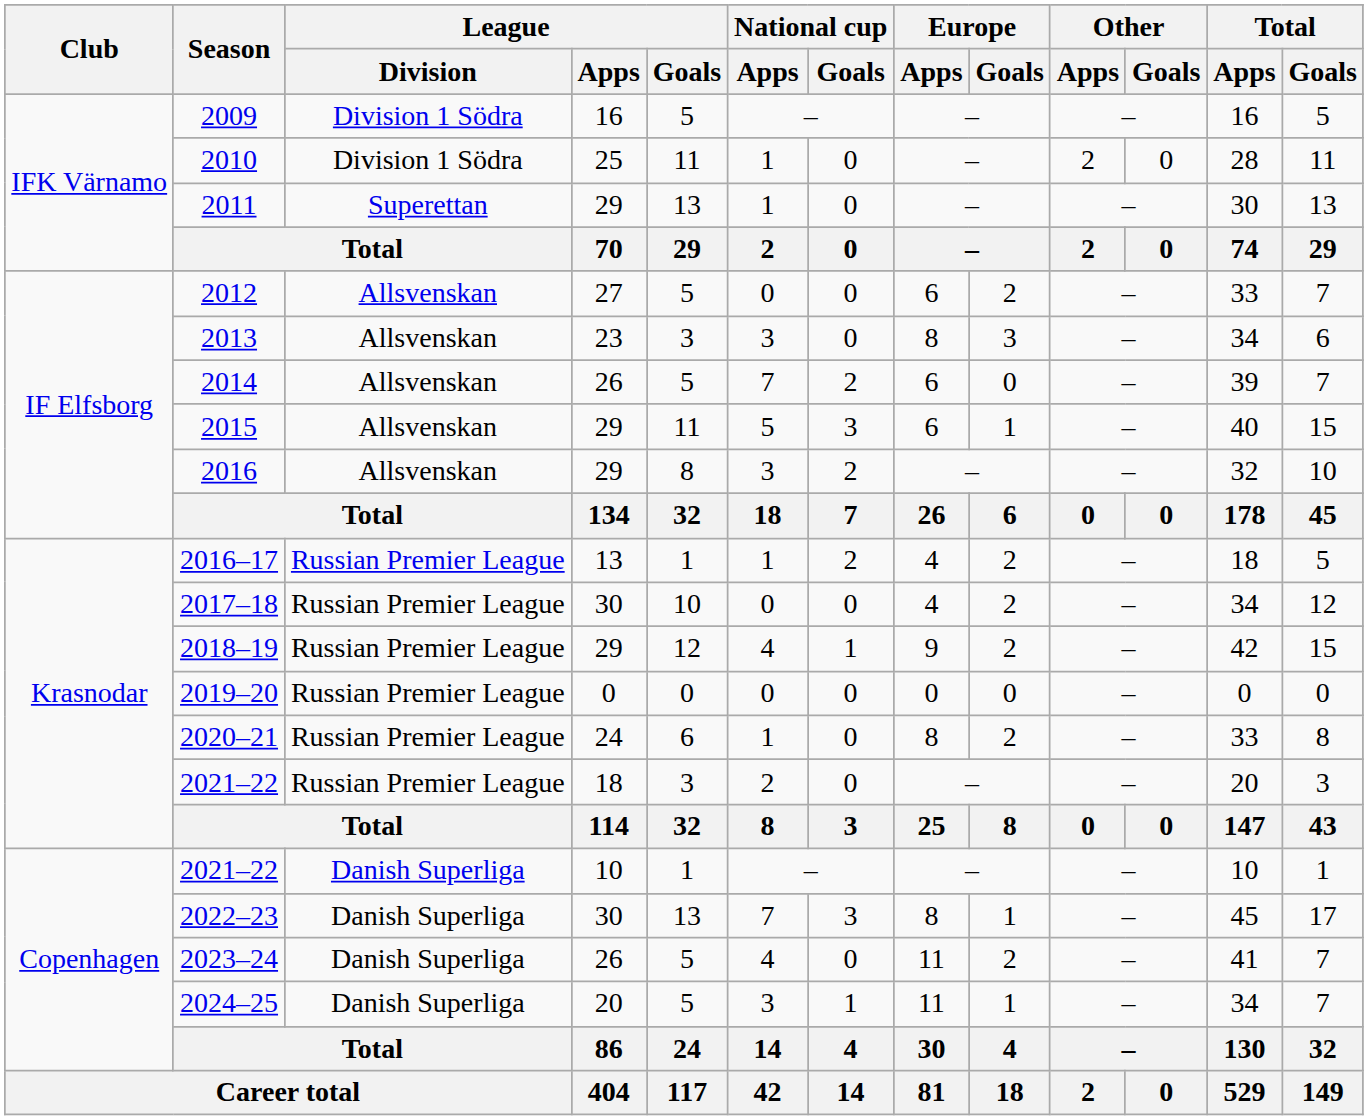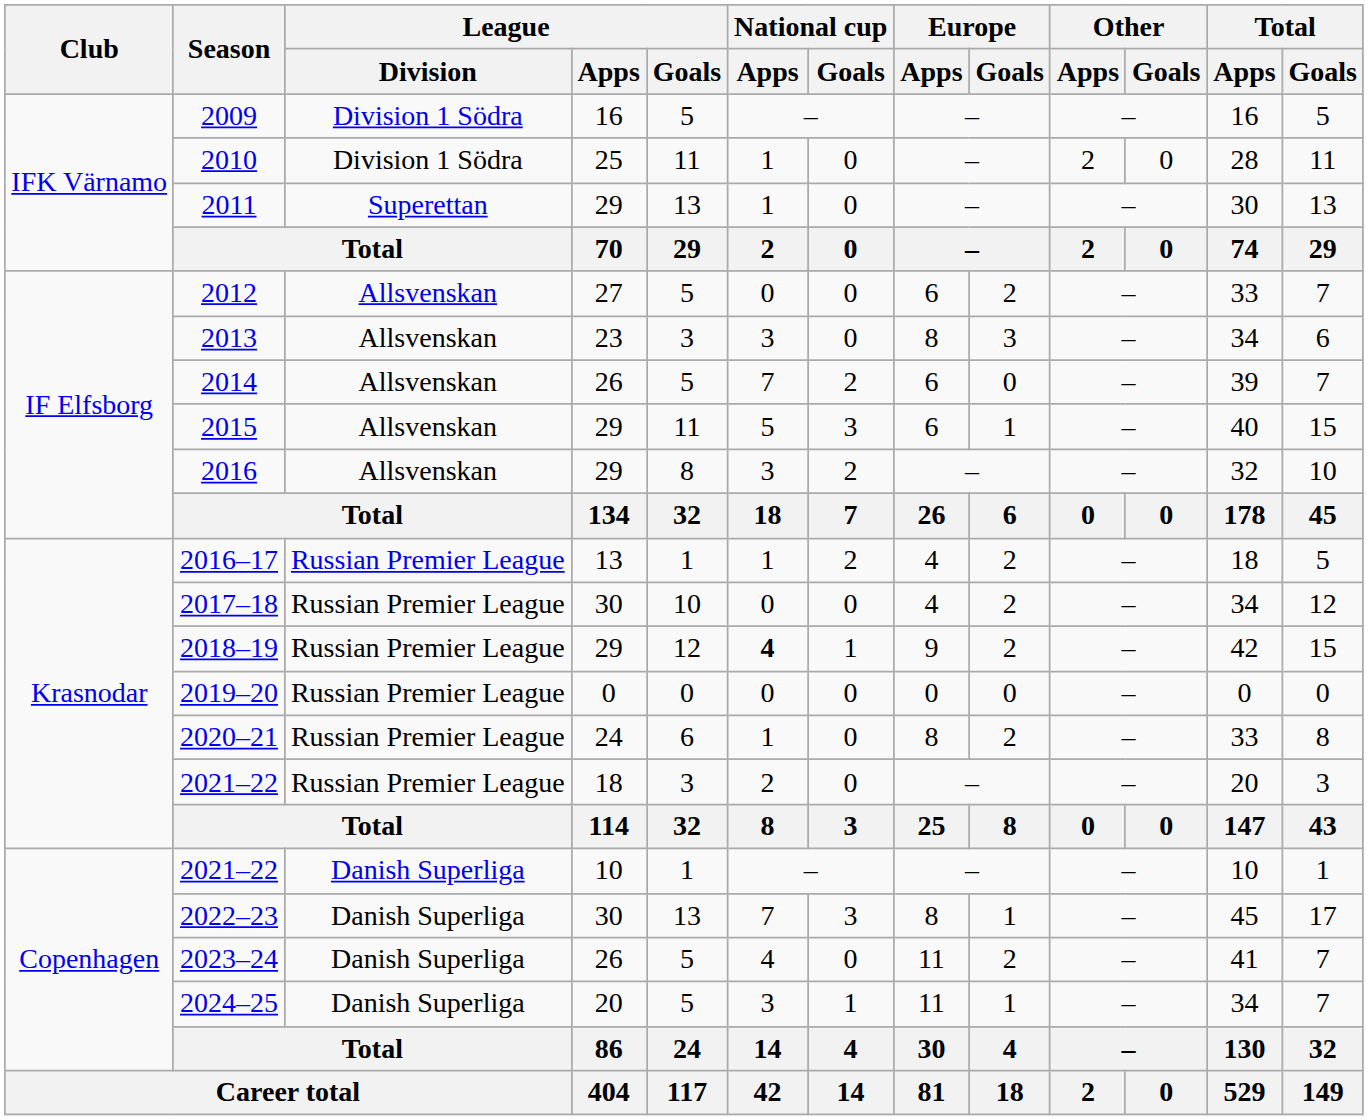(768, 648) normal -> (768, 648) bold
